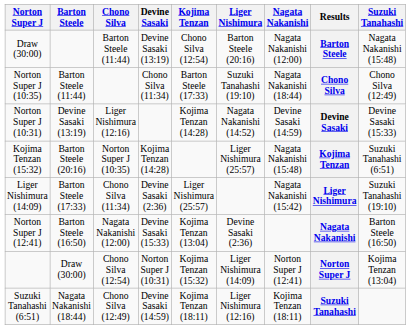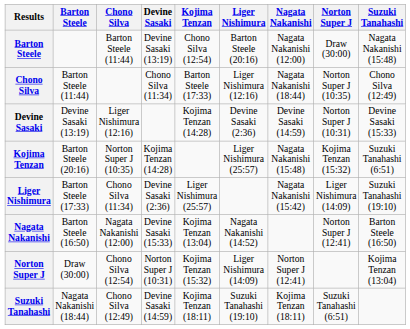columns swapped: (335, 17) <-> (27, 17)
(240, 85) Suzuki Tanahashi (19:10) -> (244, 85) Liger Nishimura (12:16)
(240, 122) Nagata Nakanishi (14:52) -> (244, 122) Devine Sasaki (2:36)
(240, 233) Devine Sasaki (2:36) -> (244, 233) Nagata Nakanishi (14:52)
(240, 306) Liger Nishimura (12:16) -> (244, 306) Suzuki Tanahashi (19:10)
